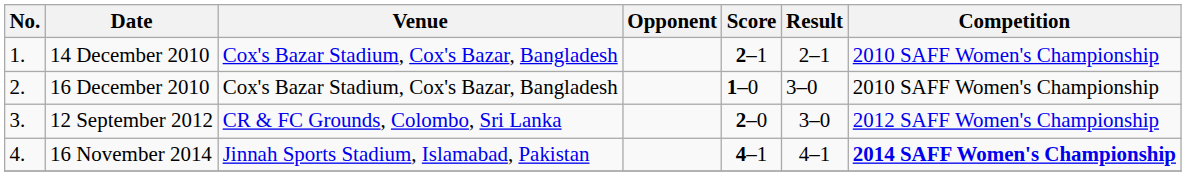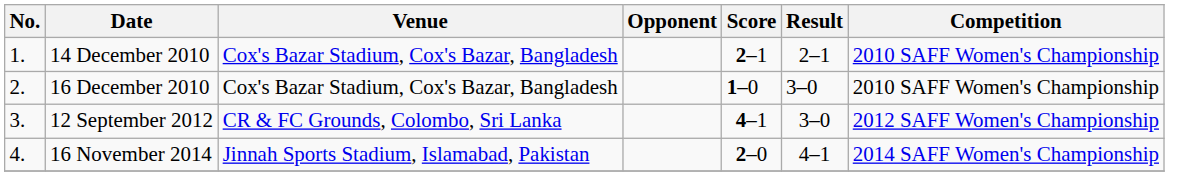(752, 120) 2–0 -> (752, 120) 4–1
(752, 154) 4–1 -> (752, 154) 2–0
(1014, 154) bold -> (1006, 154) normal
